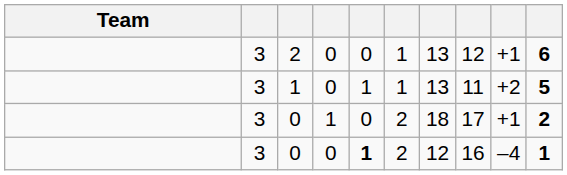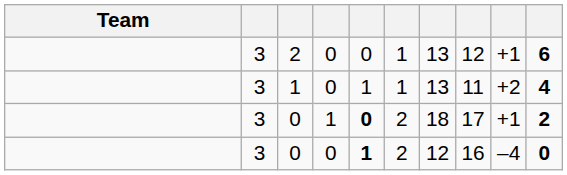(544, 86) 5 -> (544, 86) 4
(366, 119) normal -> (366, 119) bold
(544, 152) 1 -> (544, 152) 0
